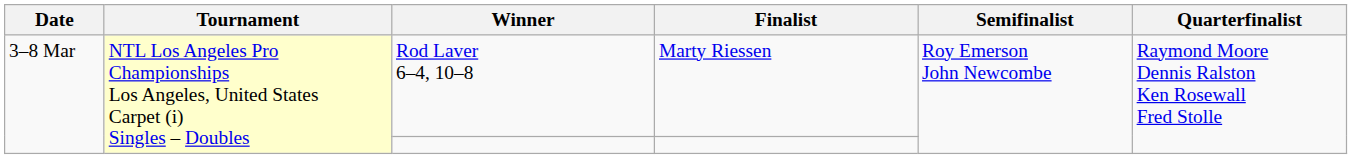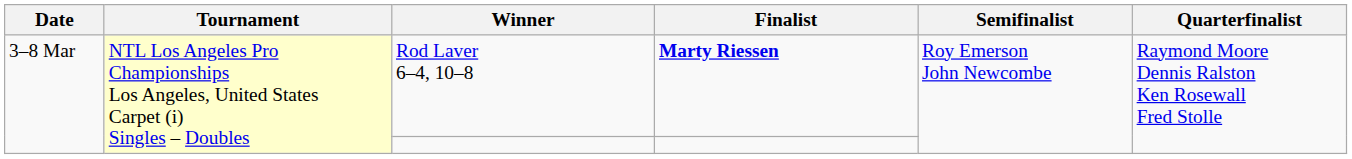(715, 50) normal -> (719, 50) bold
